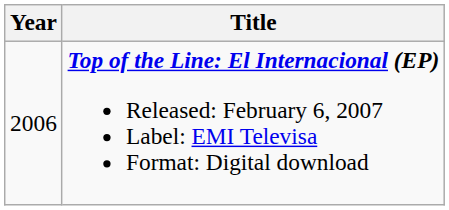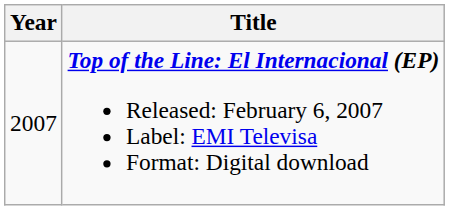(33, 122) 2006 -> (33, 122) 2007
